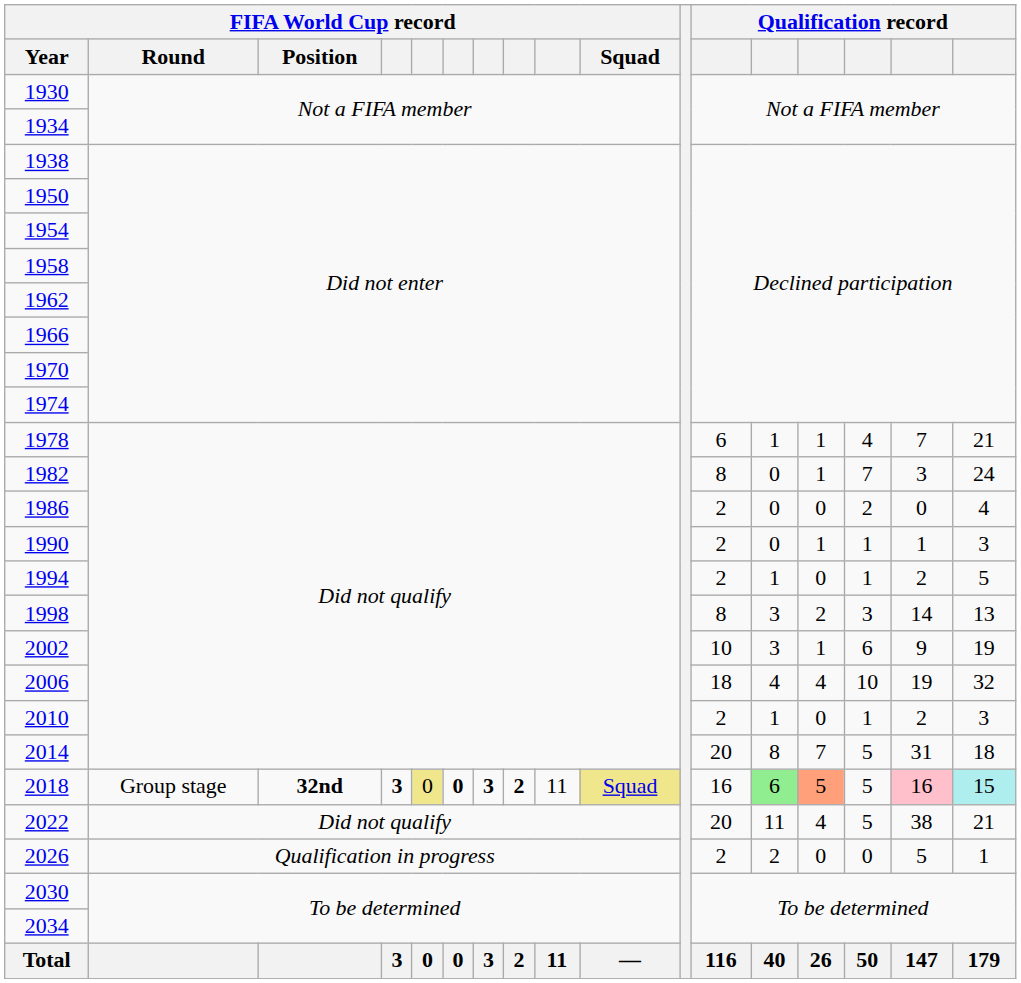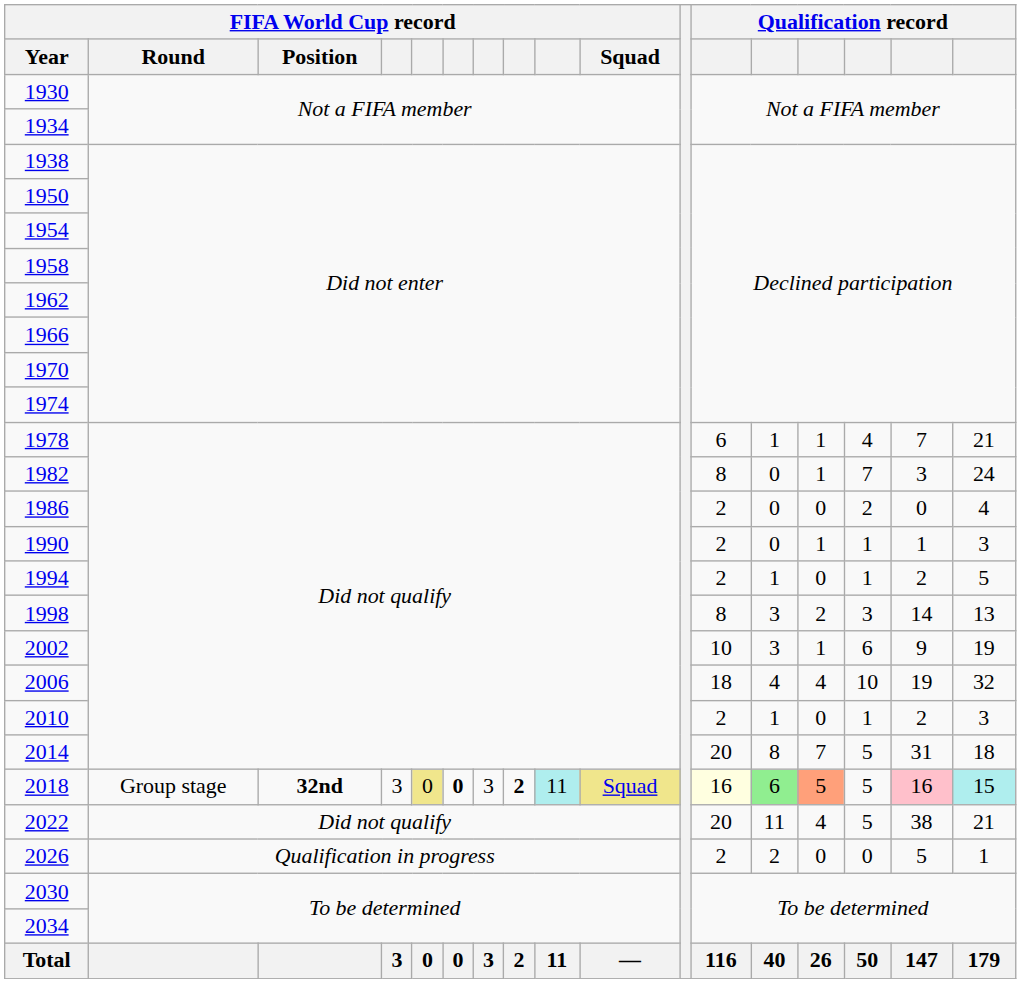(397, 786) bold -> (397, 786) normal
(488, 786) bold -> (488, 786) normal
(557, 786) no background -> (557, 786) paleturquoise background
(721, 786) no background -> (721, 786) lightyellow background
